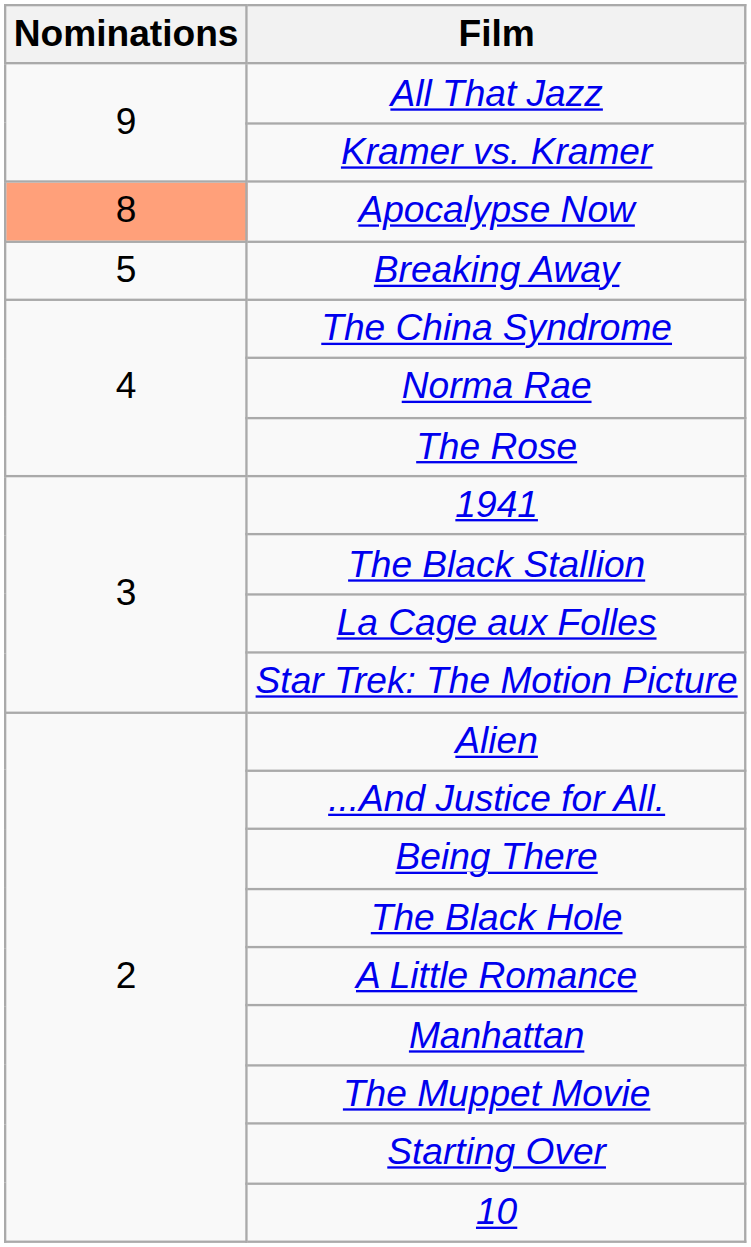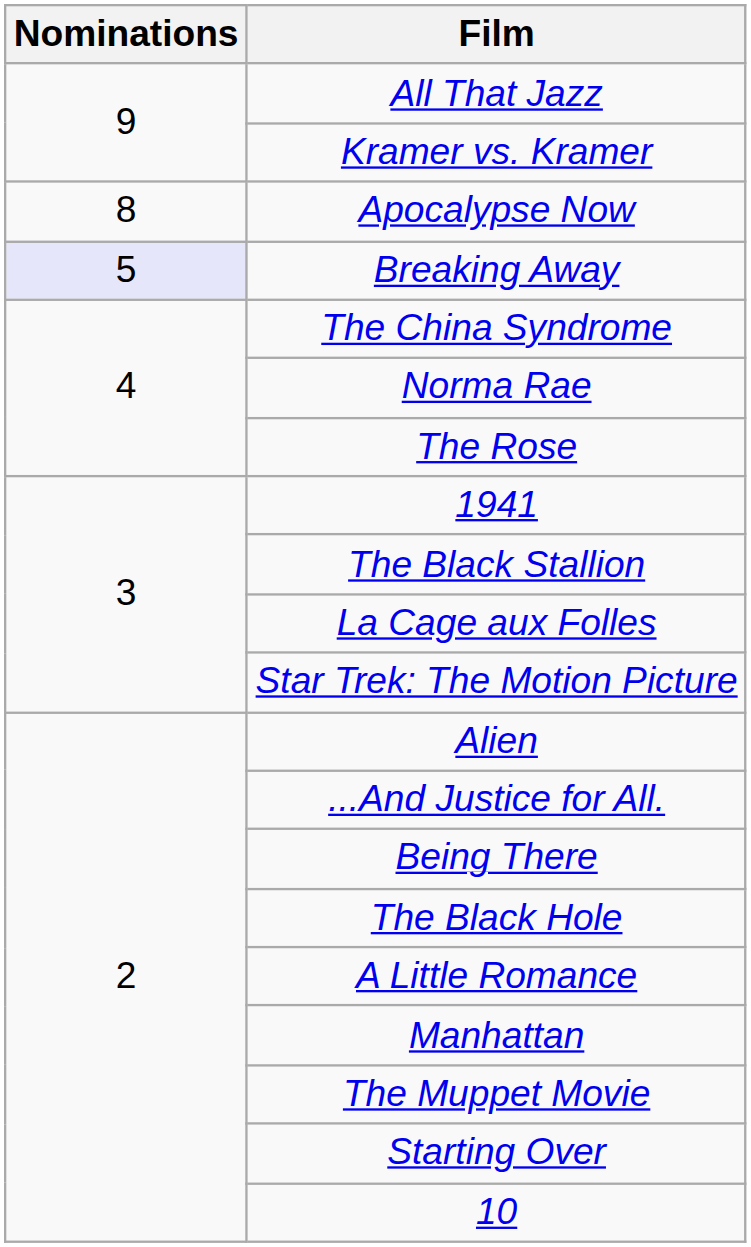(126, 210) lightsalmon background -> (126, 210) no background
(126, 269) no background -> (126, 269) lavender background
